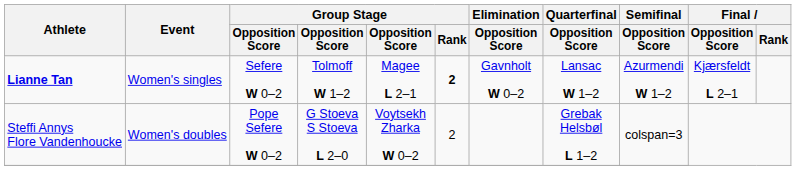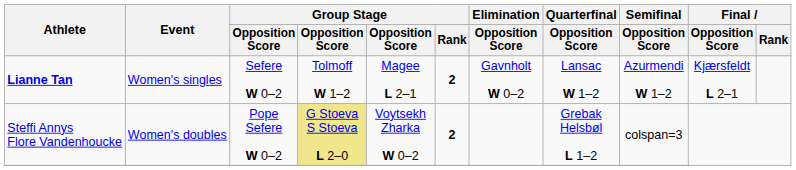(332, 135) no background -> (332, 135) khaki background
(452, 135) normal -> (452, 135) bold
